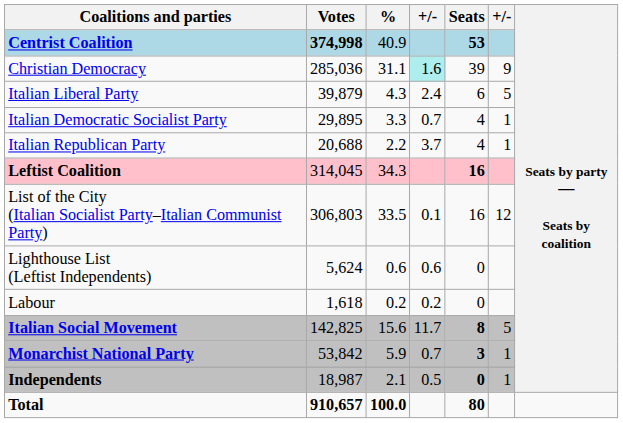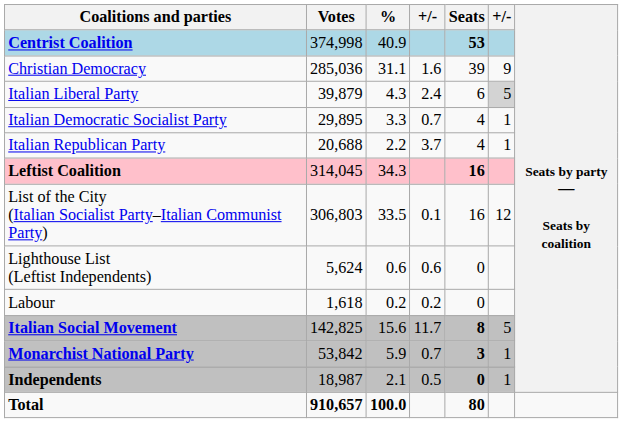(336, 42) bold -> (336, 42) normal
(431, 68) paleturquoise background -> (431, 68) no background
(507, 94) no background -> (507, 94) lightgrey background
